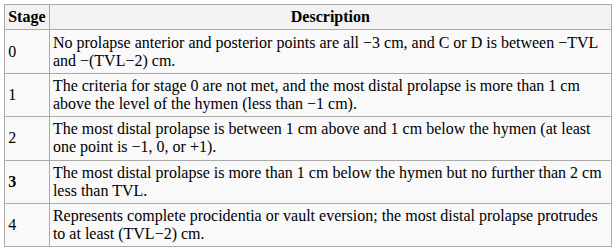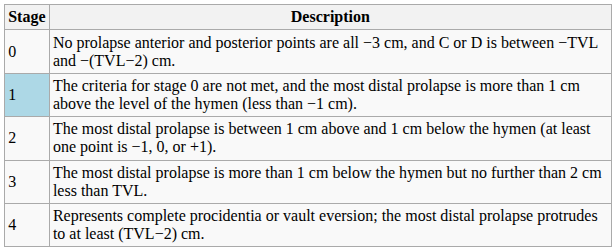(12, 94) no background -> (12, 94) lightblue background
(12, 181) bold -> (12, 181) normal
